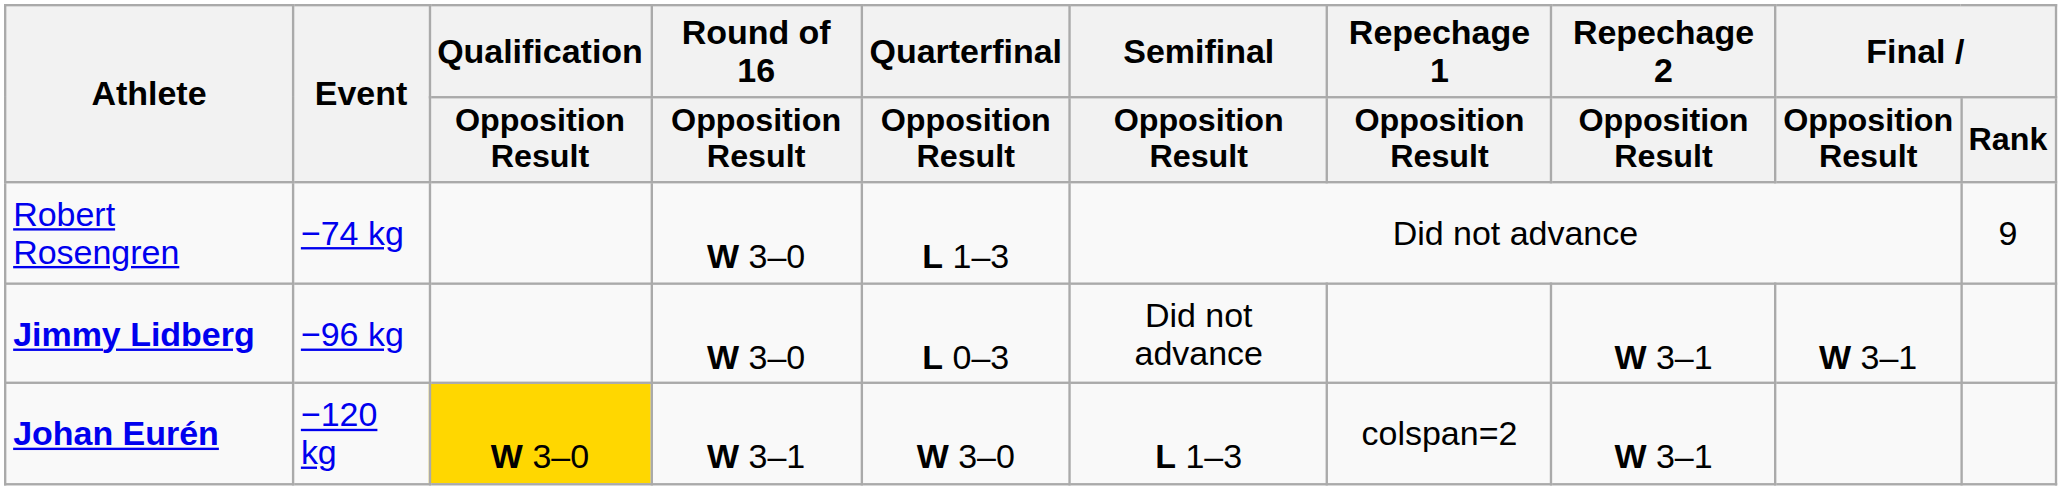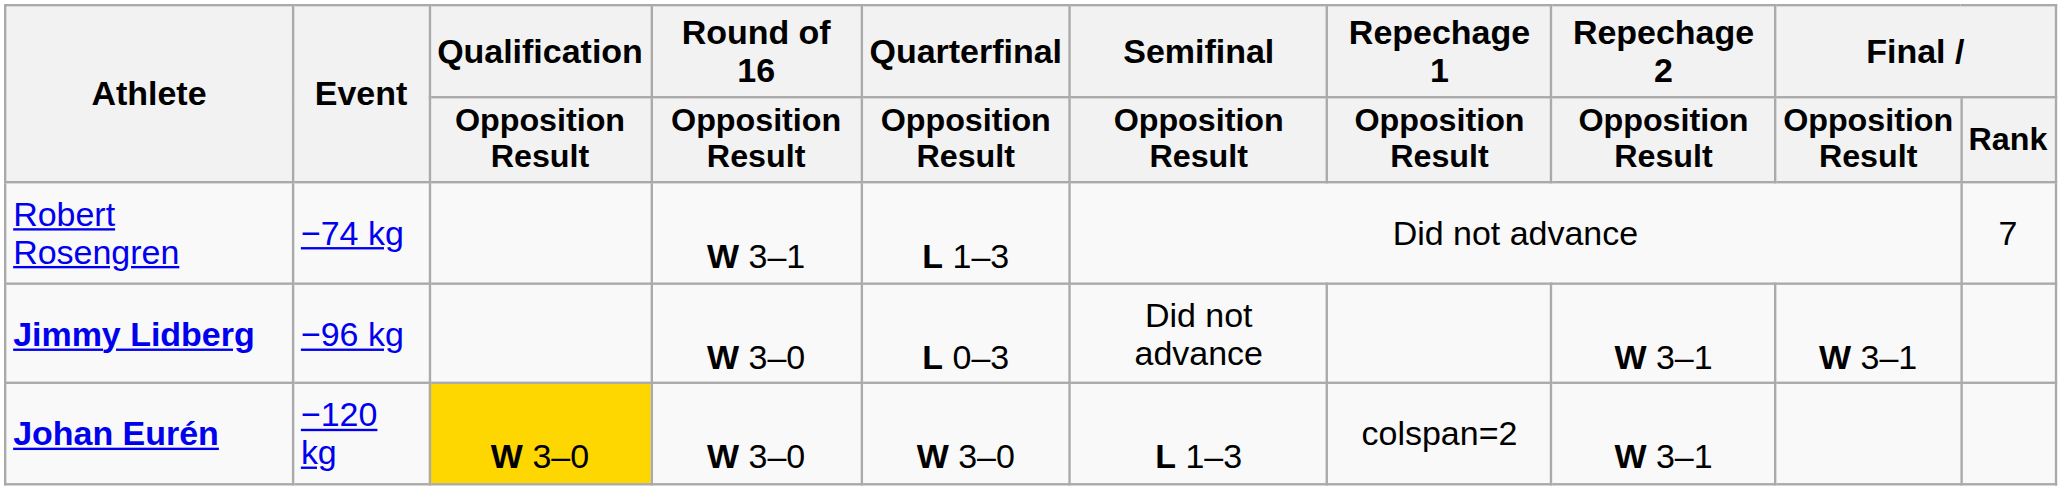(756, 257) W 3–0 -> (756, 257) W 3–1
(2008, 233) 9 -> (2008, 233) 7
(756, 457) W 3–1 -> (756, 457) W 3–0
